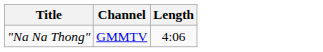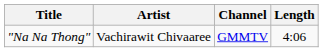+ column: (154, 15)
